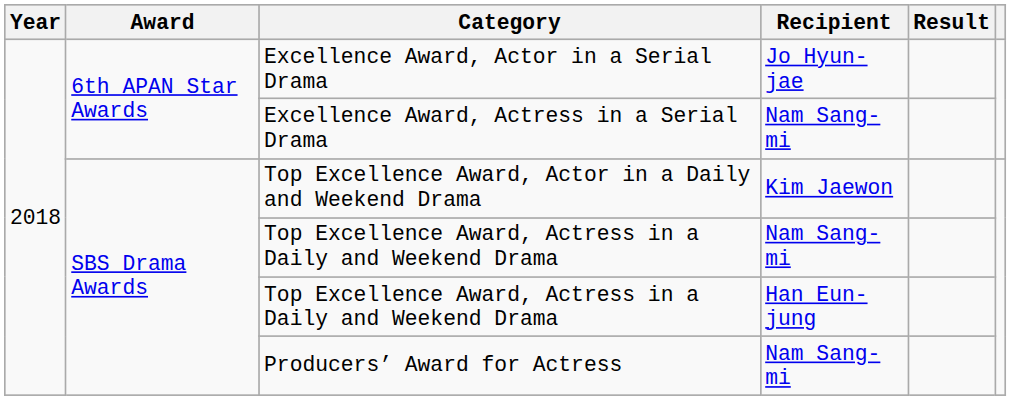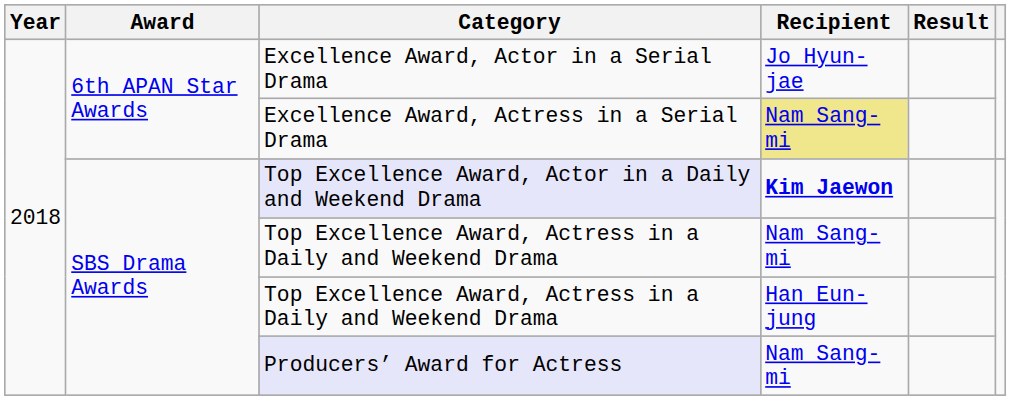(823, 129) no background -> (823, 129) khaki background
(507, 188) no background -> (507, 188) lavender background
(829, 188) normal -> (829, 188) bold
(443, 366) no background -> (443, 366) lavender background
